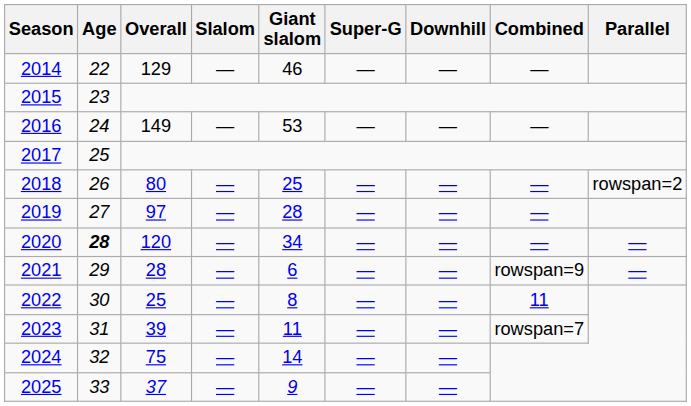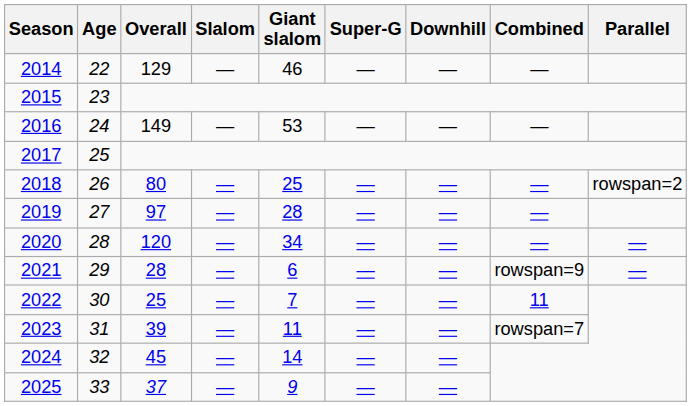(99, 241) bold -> (99, 241) normal
(292, 299) 8 -> (292, 299) 7
(156, 357) 75 -> (156, 357) 45
